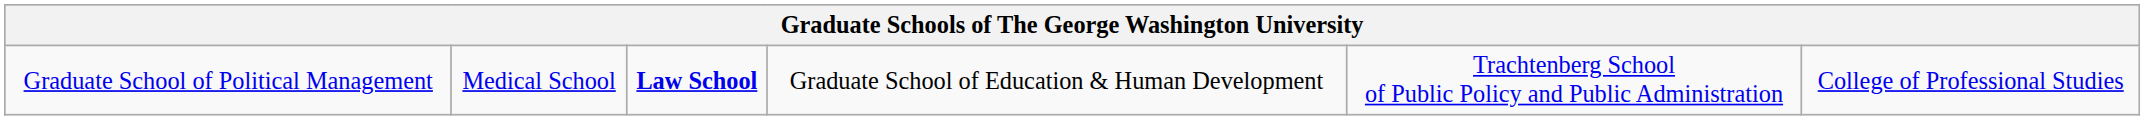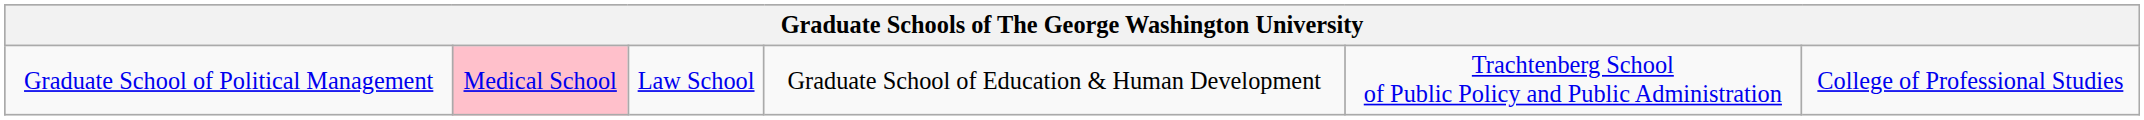(539, 80) no background -> (540, 80) pink background
(697, 80) bold -> (696, 80) normal
